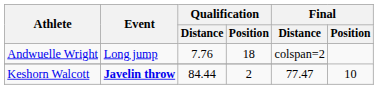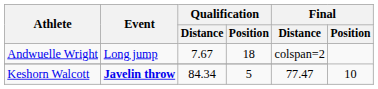(202, 54) 7.76 -> (202, 54) 7.67
(202, 74) 84.44 -> (202, 74) 84.34
(249, 74) 2 -> (249, 74) 5
